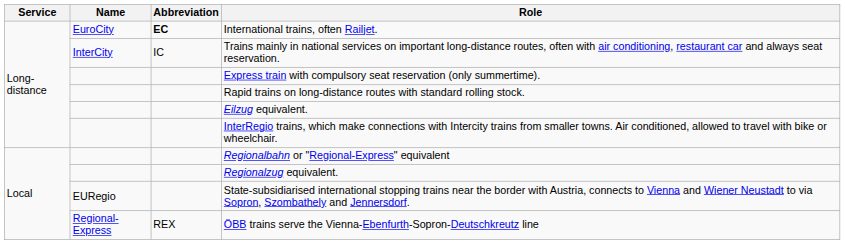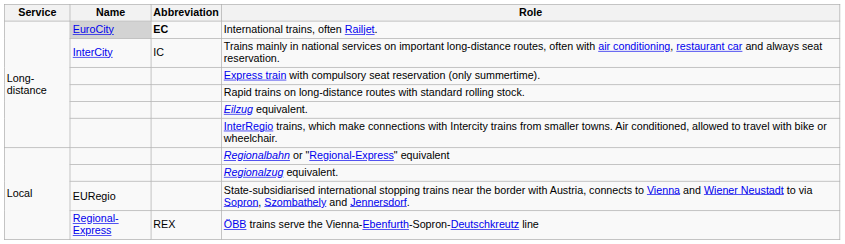(93, 30) no background -> (93, 30) lightgrey background
